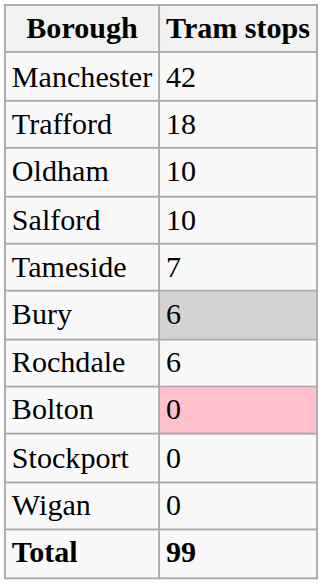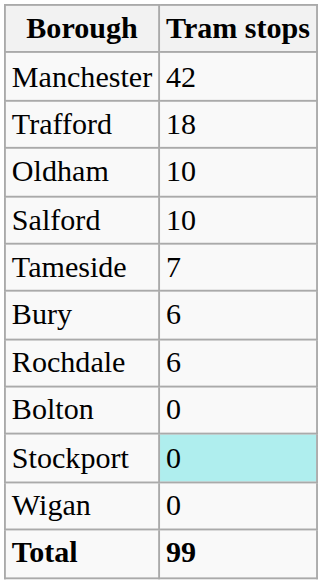(174, 314) lightgrey background -> (174, 314) no background
(174, 409) pink background -> (174, 409) no background
(174, 457) no background -> (174, 457) paleturquoise background
